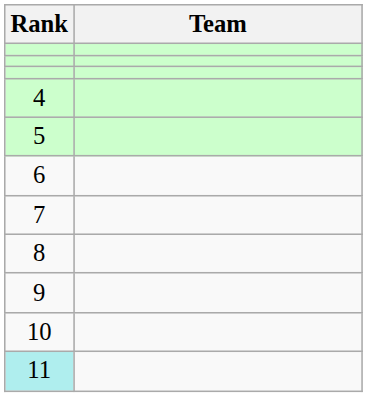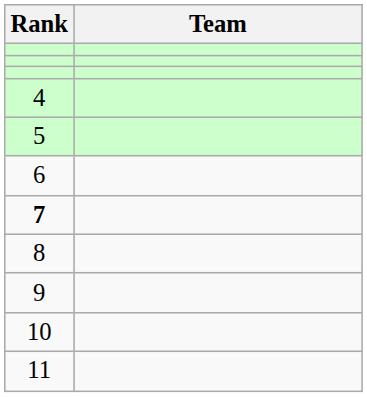(39, 214) normal -> (39, 214) bold
(39, 370) paleturquoise background -> (39, 370) no background
